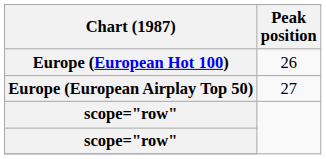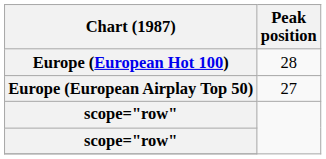(289, 62) 26 -> (289, 62) 28
